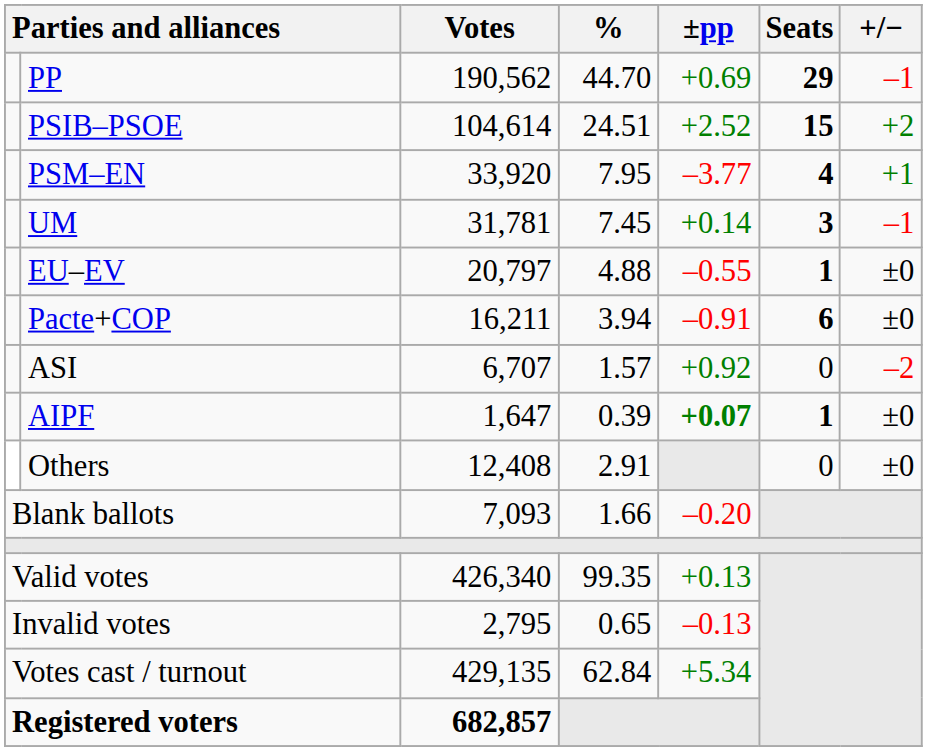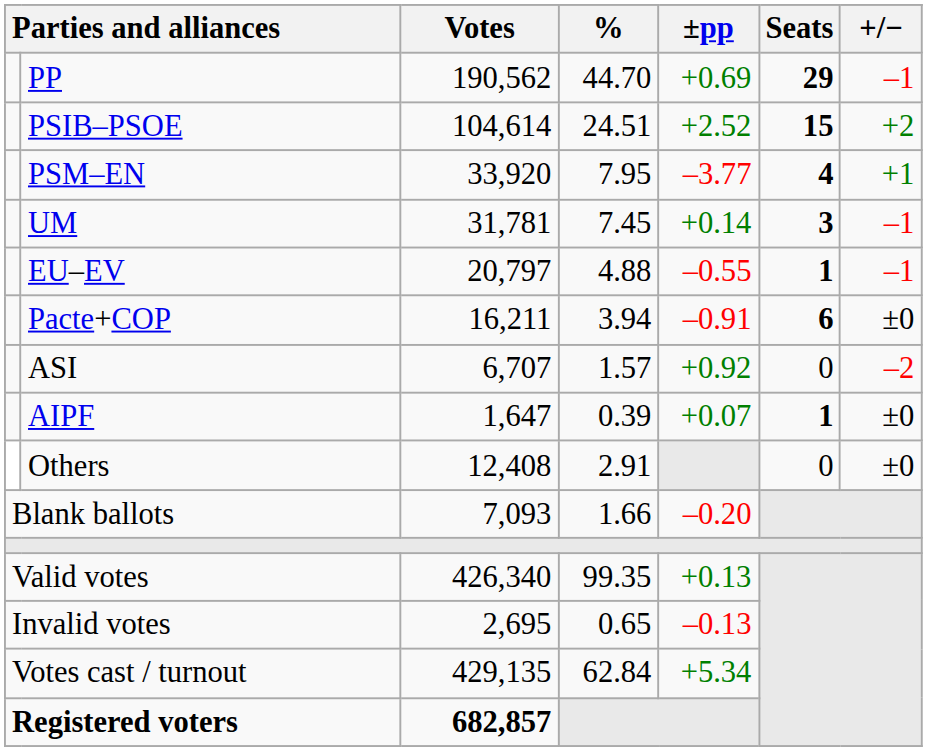(898, 271) ±0 -> (899, 271) –1
(716, 416) bold -> (716, 416) normal
(517, 624) 2,795 -> (517, 624) 2,695
